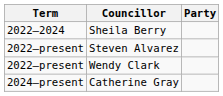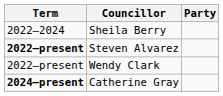(45, 48) normal -> (45, 48) bold
(45, 83) normal -> (45, 83) bold
